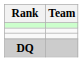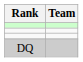(25, 47) bold -> (25, 47) normal
